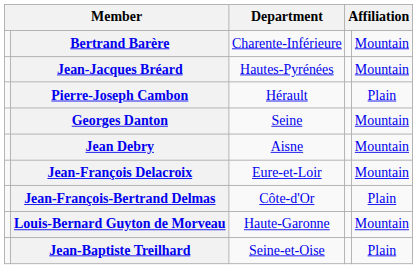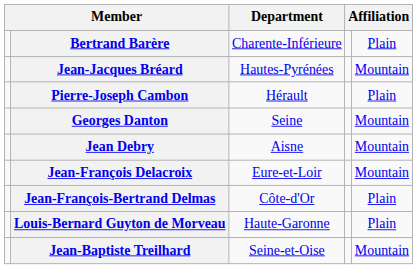(382, 43) Mountain -> (382, 43) Plain
(382, 224) Mountain -> (382, 224) Plain
(382, 250) Plain -> (382, 250) Mountain
